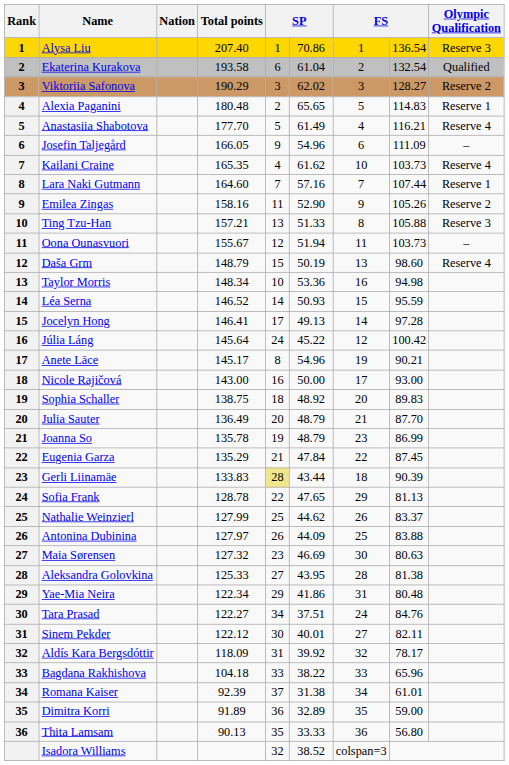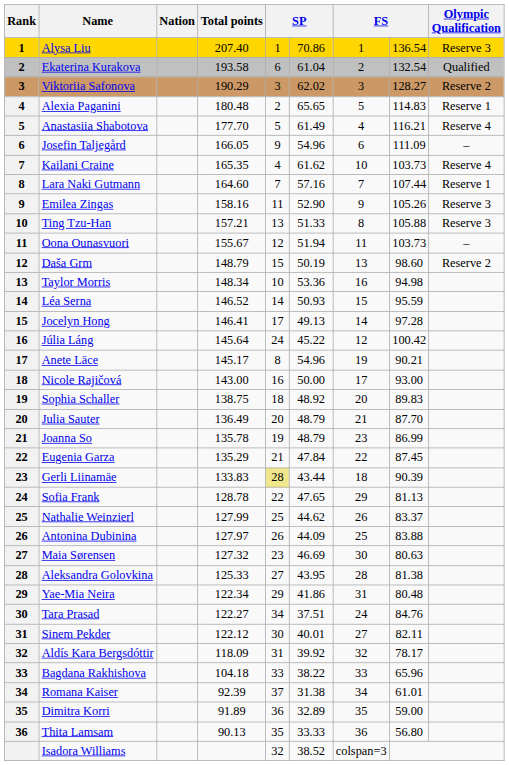(466, 203) Reserve 2 -> (466, 203) Reserve 3
(466, 262) Reserve 4 -> (466, 262) Reserve 2
